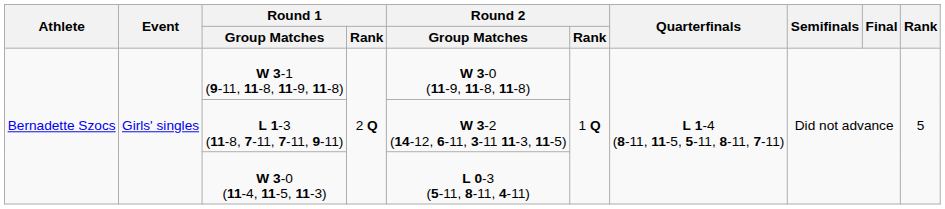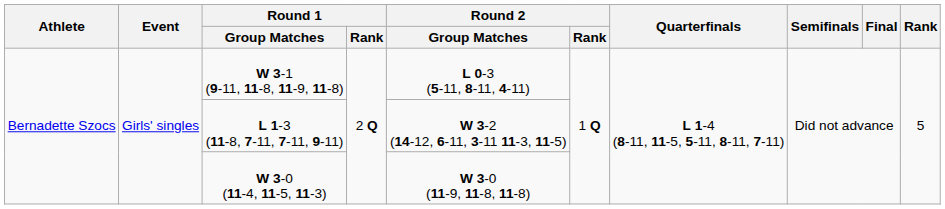(478, 82) W 3-0 (11-9, 11-8, 11-8) -> (478, 82) L 0-3 (5-11, 8-11, 4-11)
(478, 186) L 0-3 (5-11, 8-11, 4-11) -> (478, 186) W 3-0 (11-9, 11-8, 11-8)
